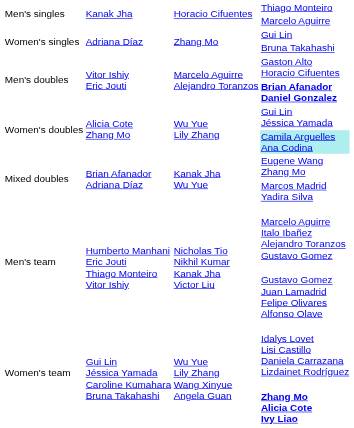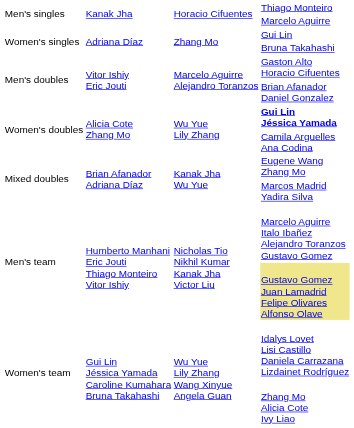(299, 92) bold -> (297, 92) normal
(297, 117) normal -> (299, 117) bold
(298, 142) paleturquoise background -> (298, 142) no background
(297, 297) no background -> (297, 297) khaki background
(287, 408) bold -> (285, 408) normal
